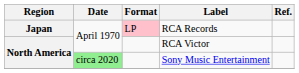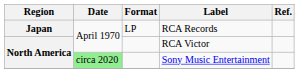(130, 28) pink background -> (130, 28) no background
